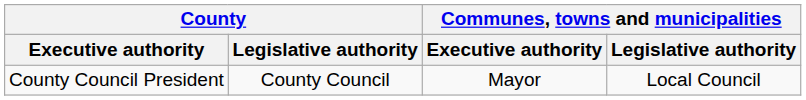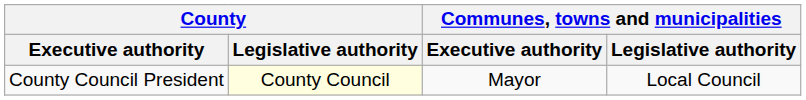(325, 79) no background -> (325, 79) lightyellow background
